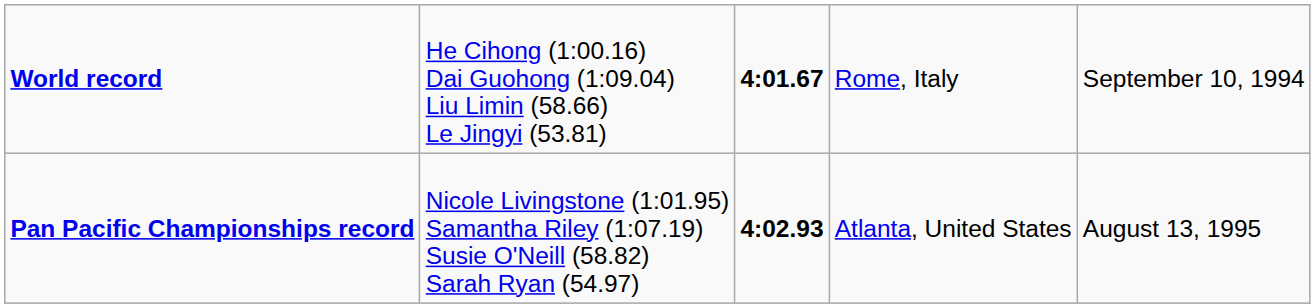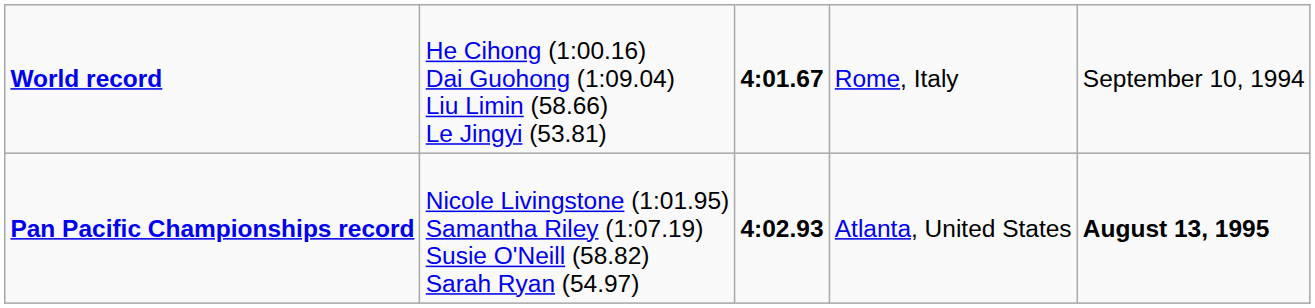(1172, 227) normal -> (1176, 227) bold
